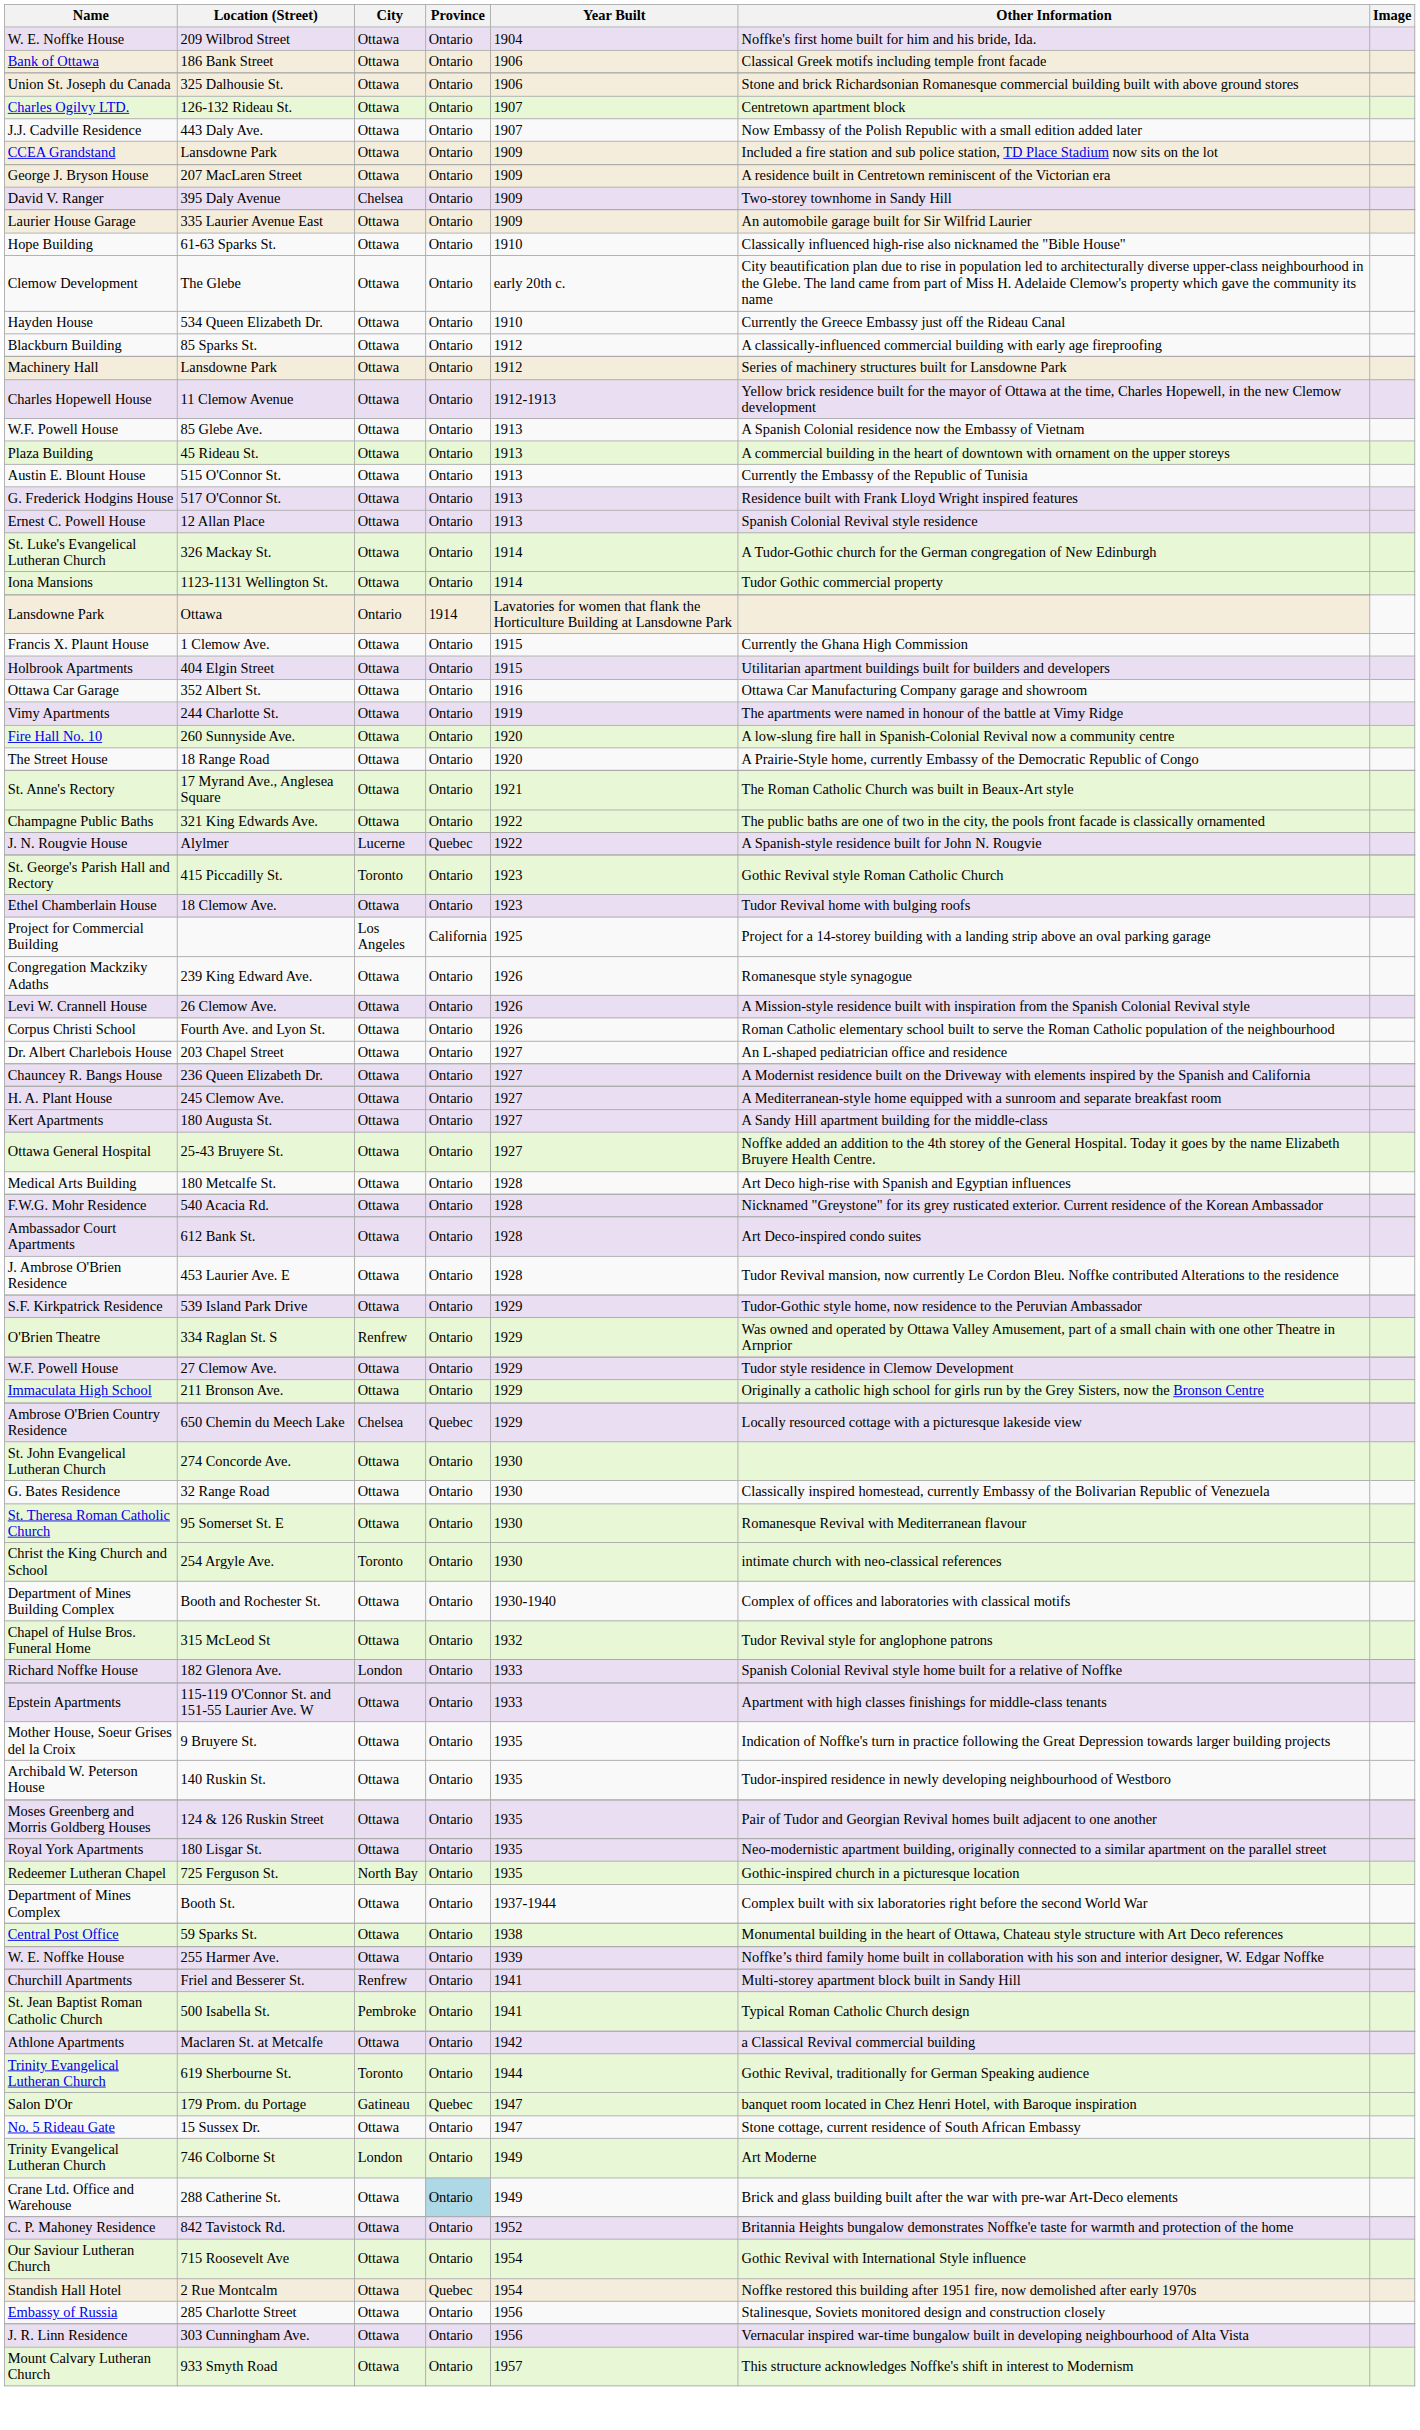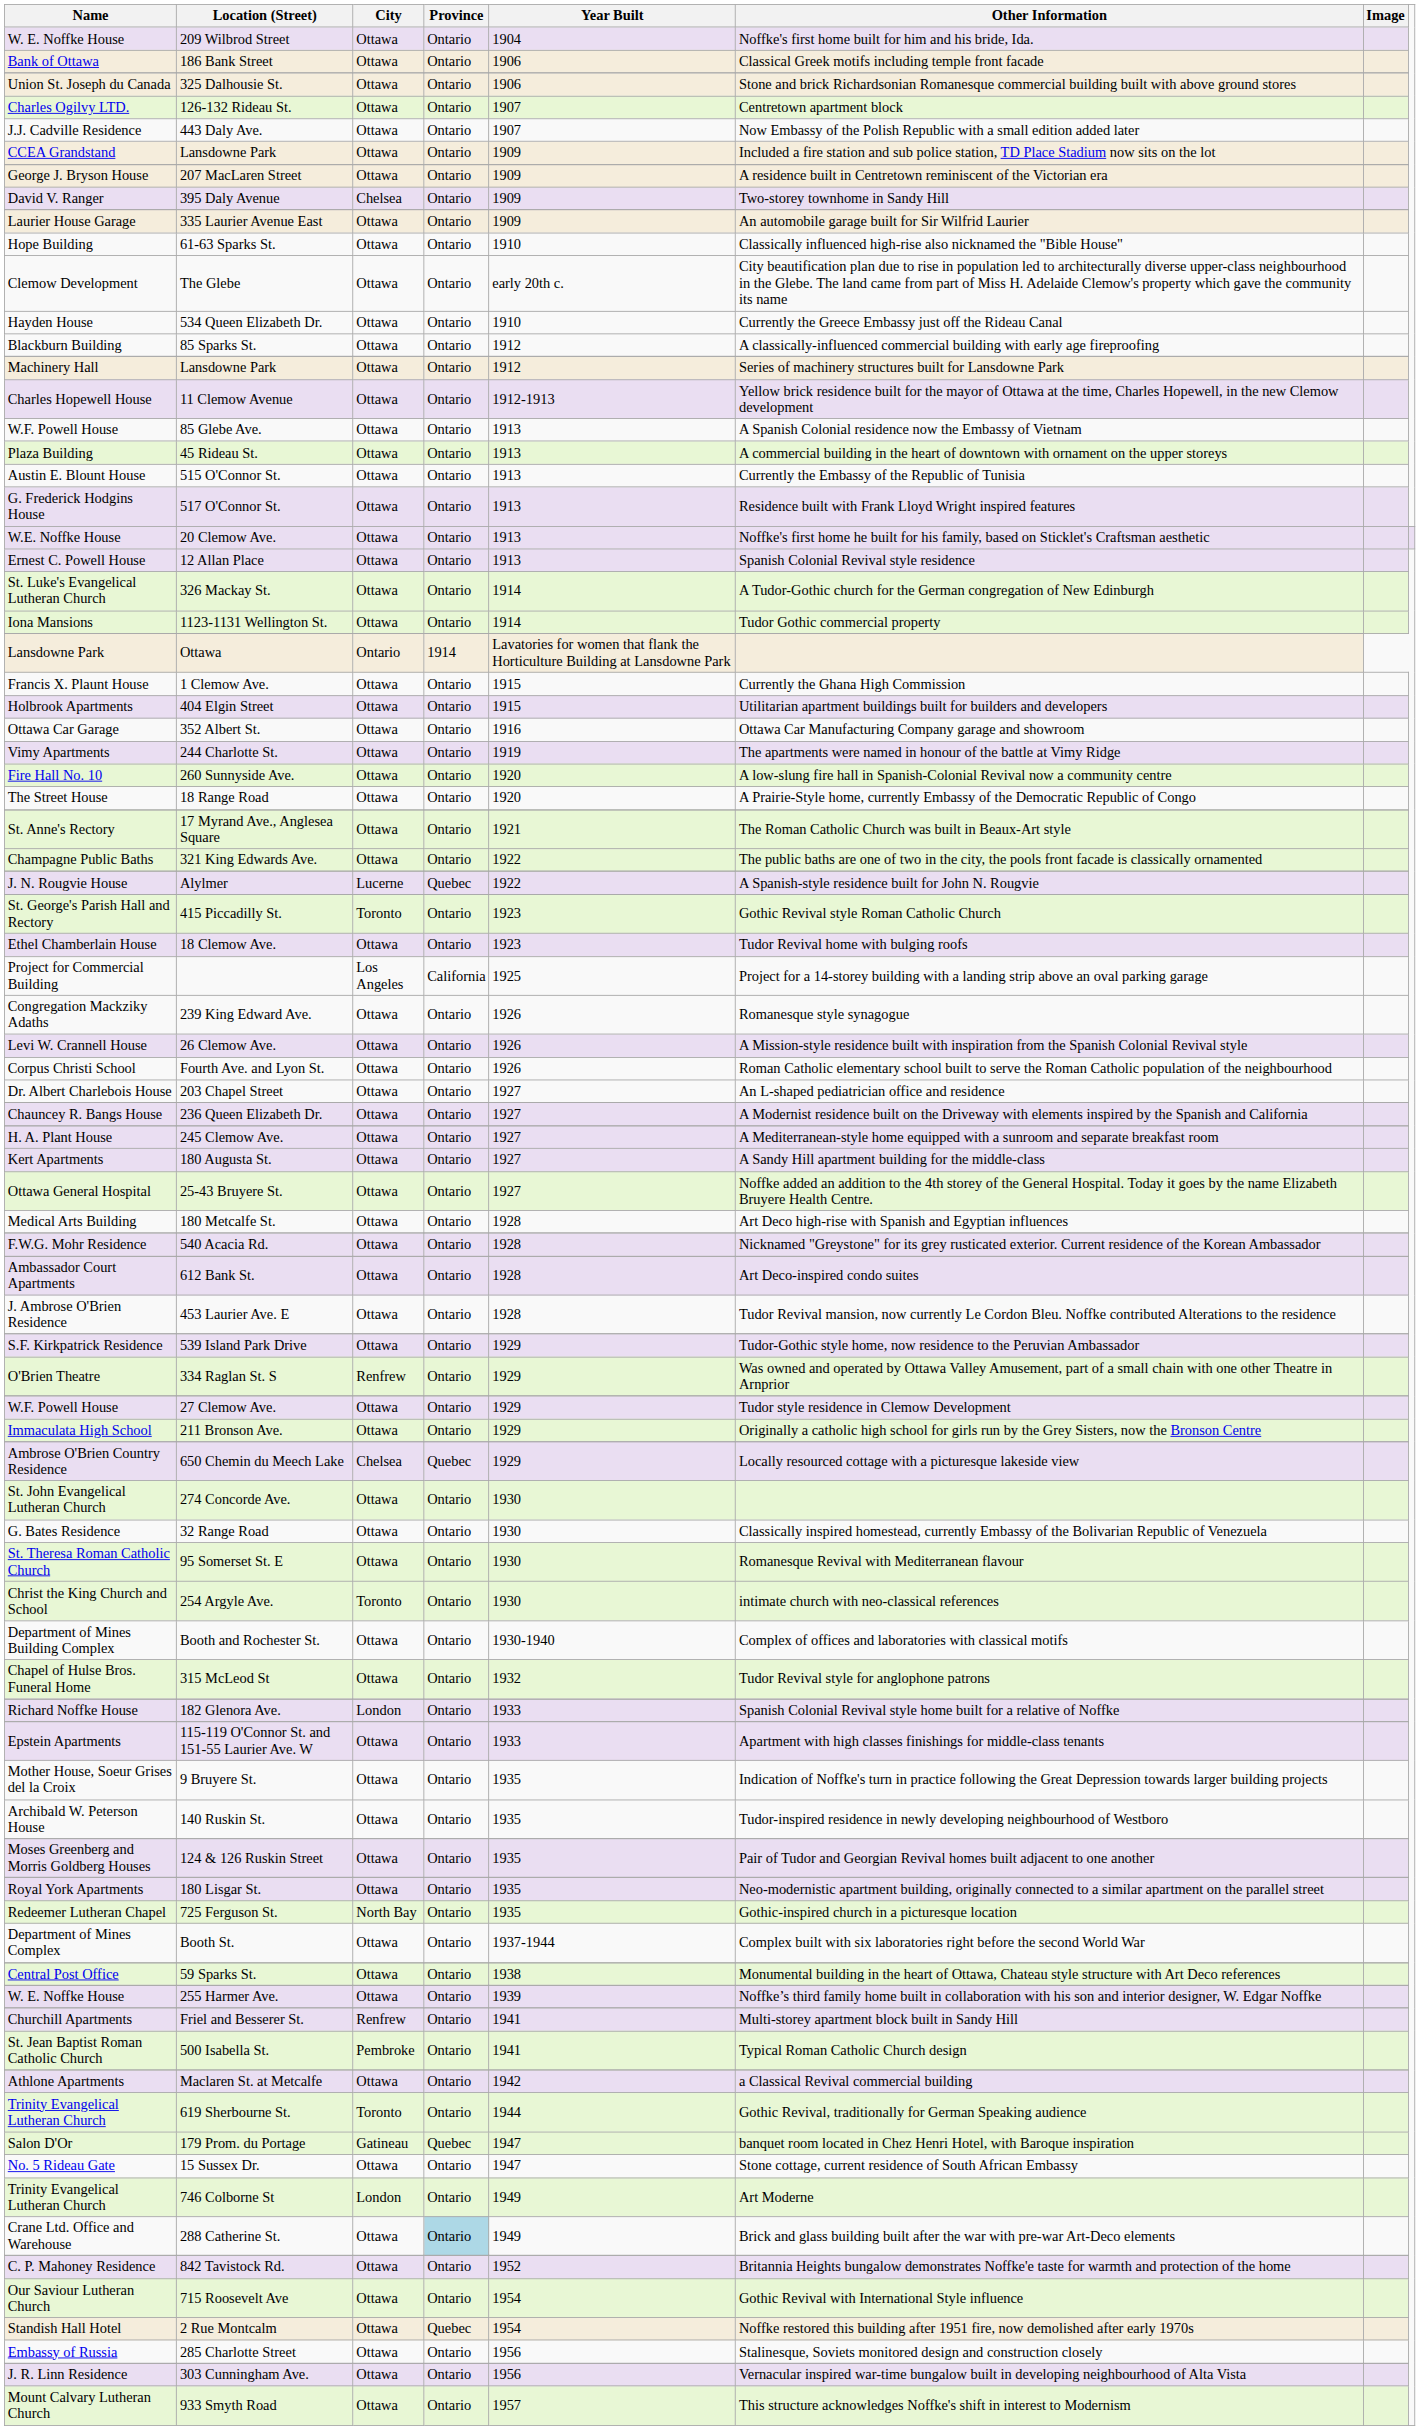+ row: (64, 537)
